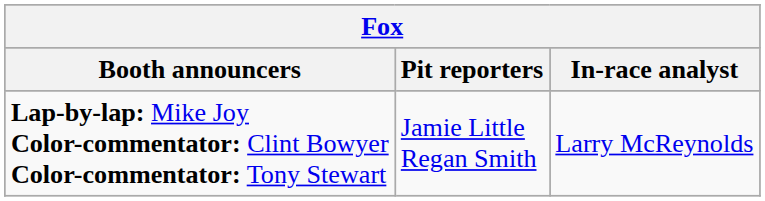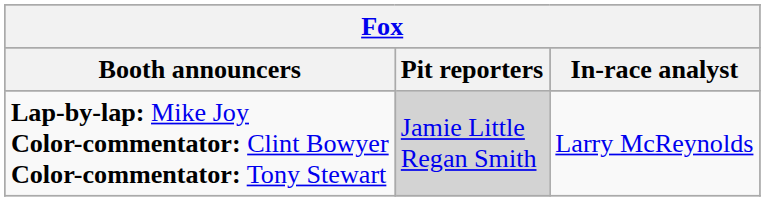(469, 143) no background -> (469, 143) lightgrey background
